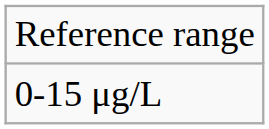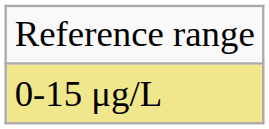(88, 92) no background -> (88, 92) khaki background
